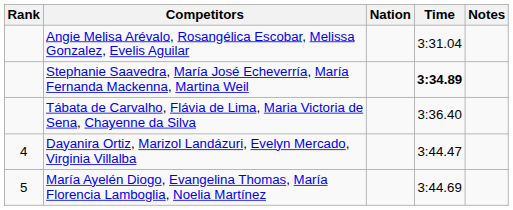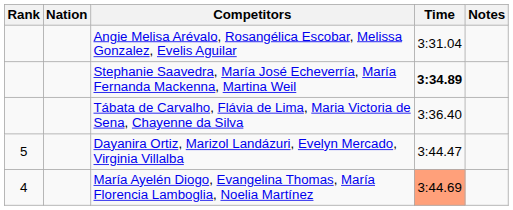columns swapped: (390, 15) <-> (205, 15)
(24, 151) 4 -> (24, 151) 5
(24, 187) 5 -> (24, 187) 4
(440, 187) no background -> (440, 187) lightsalmon background
